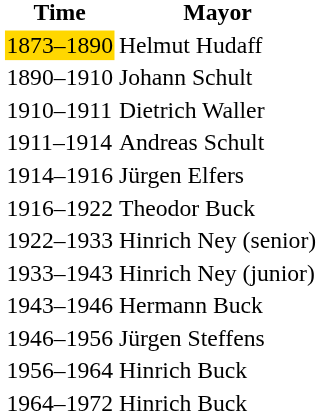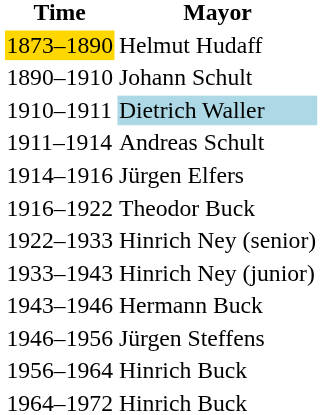(192, 110) no background -> (192, 110) lightblue background
